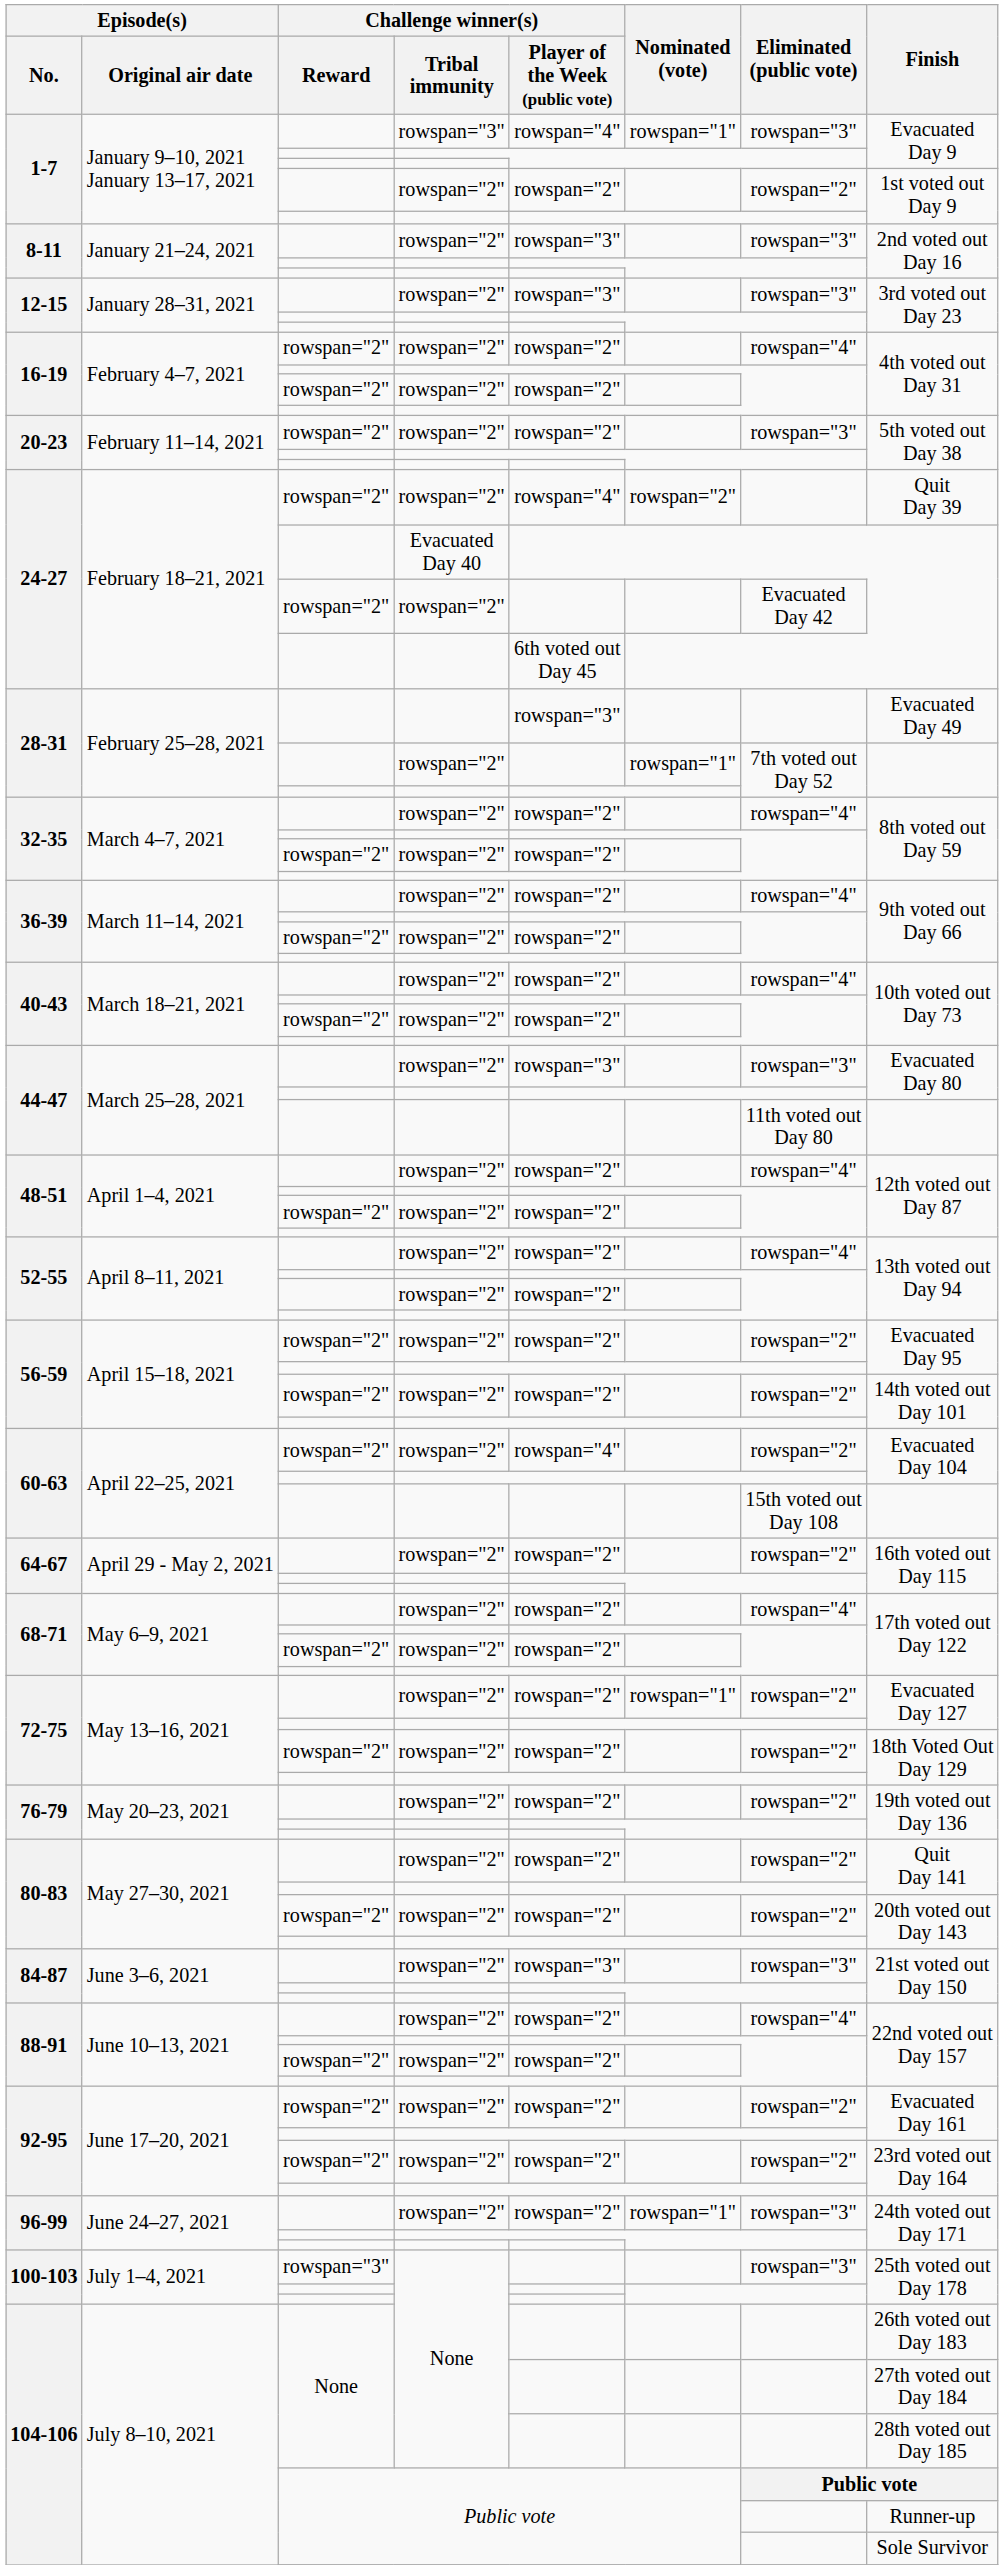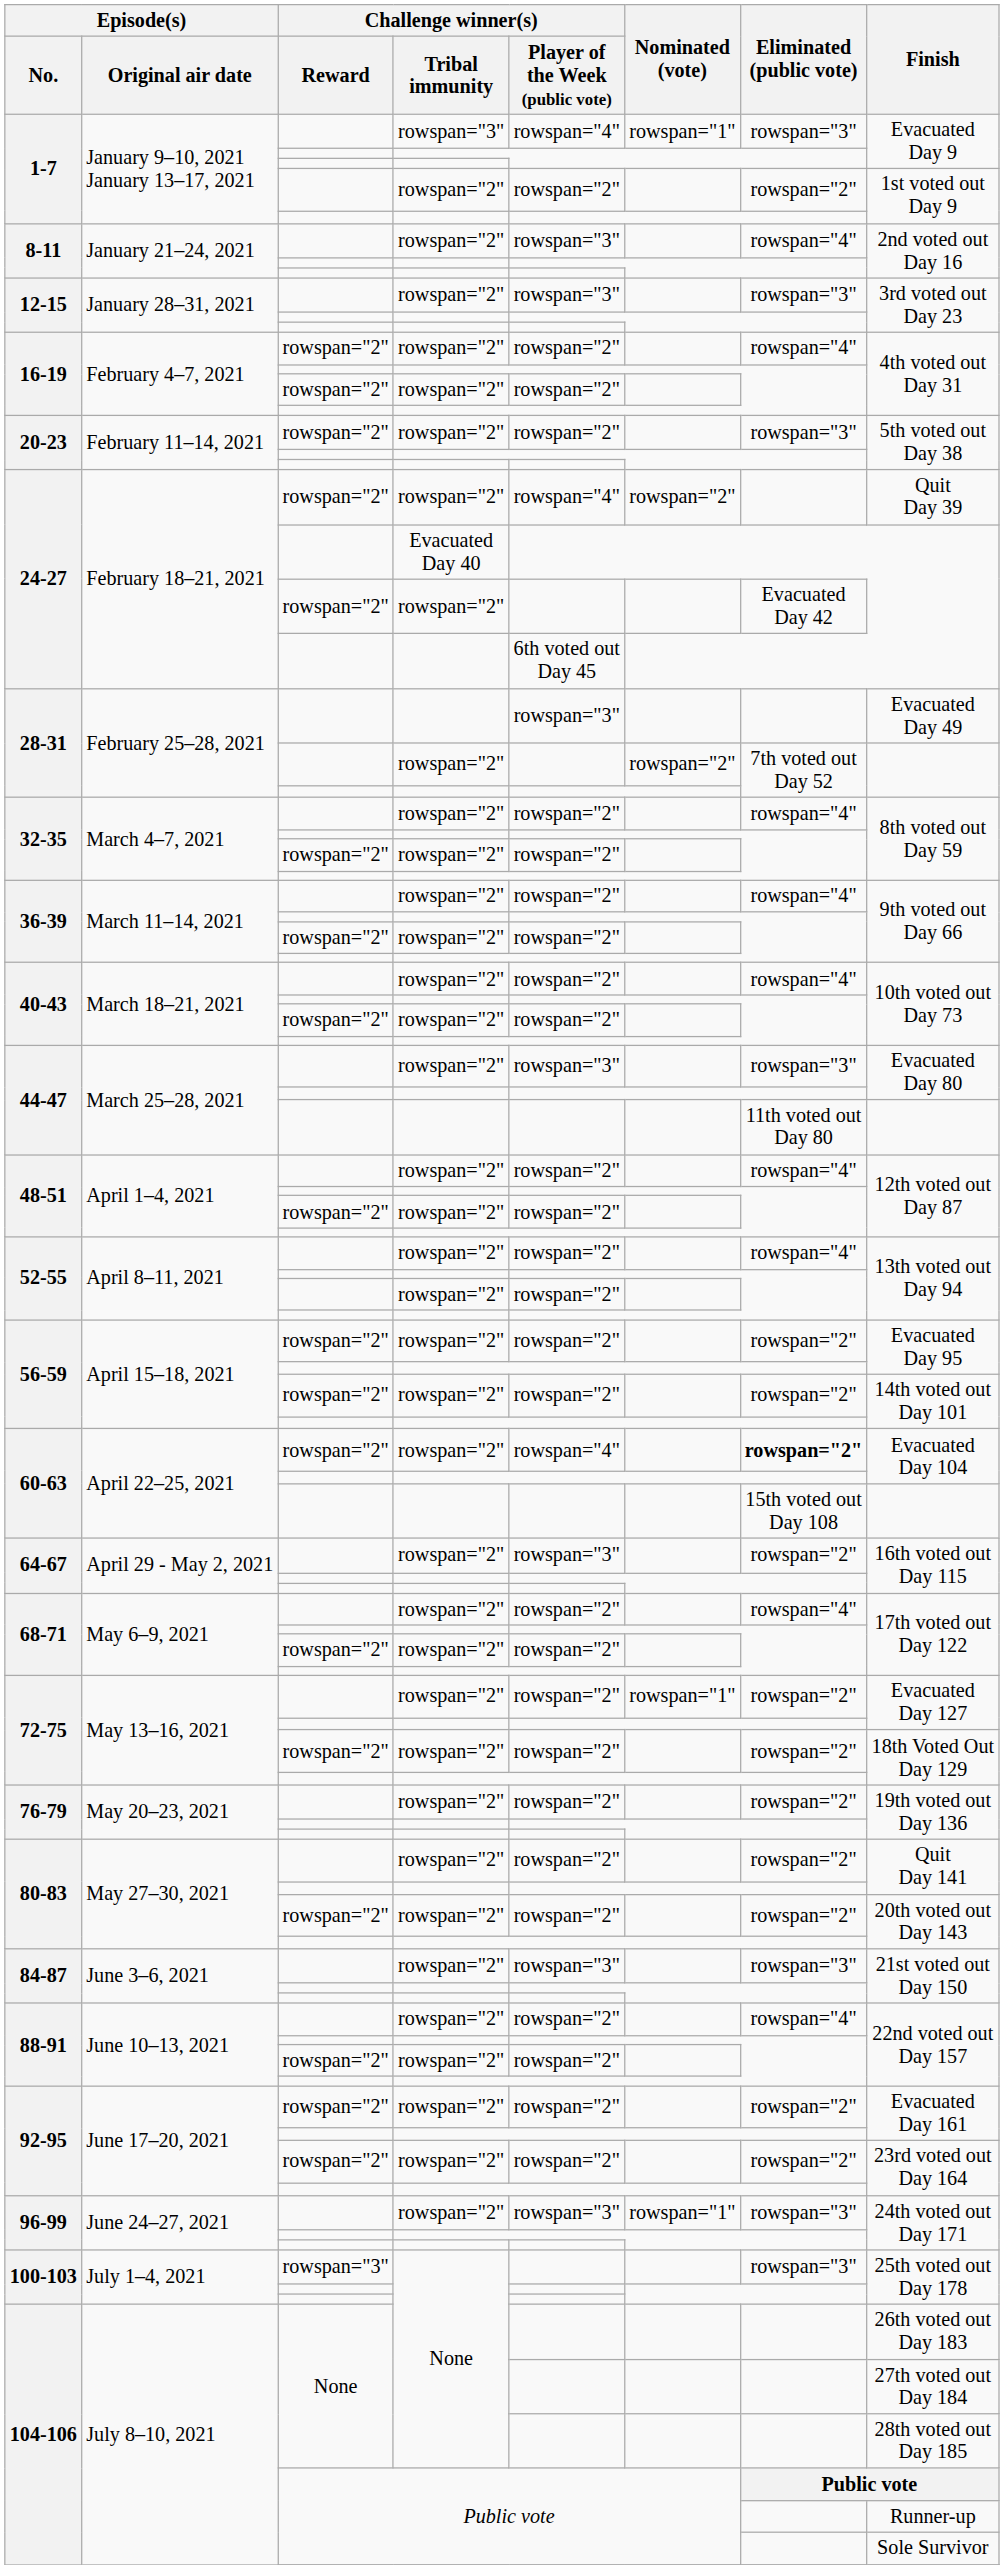(804, 240) rowspan="3" -> (804, 240) rowspan="4"
(683, 764) rowspan="1" -> (682, 764) rowspan="2"
(804, 1449) normal -> (804, 1449) bold
(567, 1555) rowspan="2" -> (567, 1555) rowspan="3"
(567, 2212) rowspan="2" -> (567, 2212) rowspan="3"
